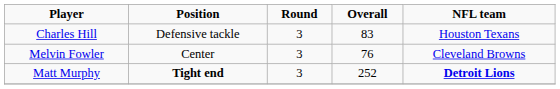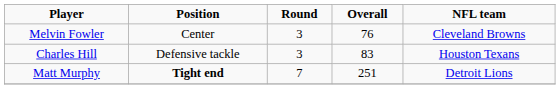rows swapped: (67, 53) <-> (67, 34)
(299, 73) 3 -> (299, 73) 7
(367, 73) 252 -> (367, 73) 251
(479, 73) bold -> (479, 73) normal
